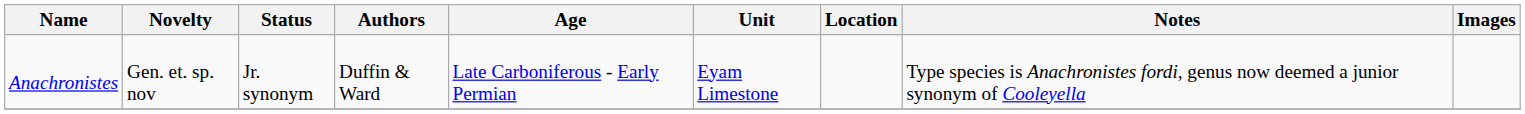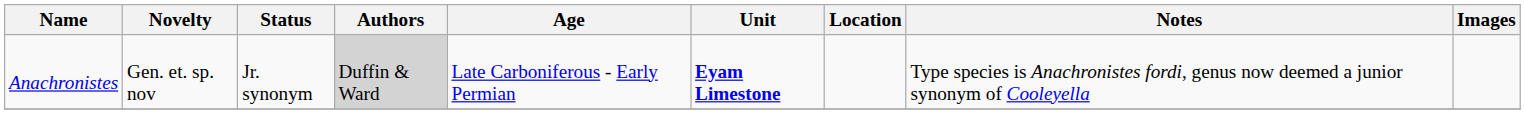(374, 82) no background -> (374, 82) lightgrey background
(738, 82) normal -> (738, 82) bold
